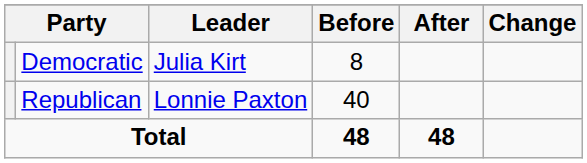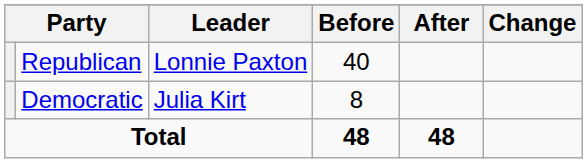rows swapped: (81, 99) <-> (82, 61)
